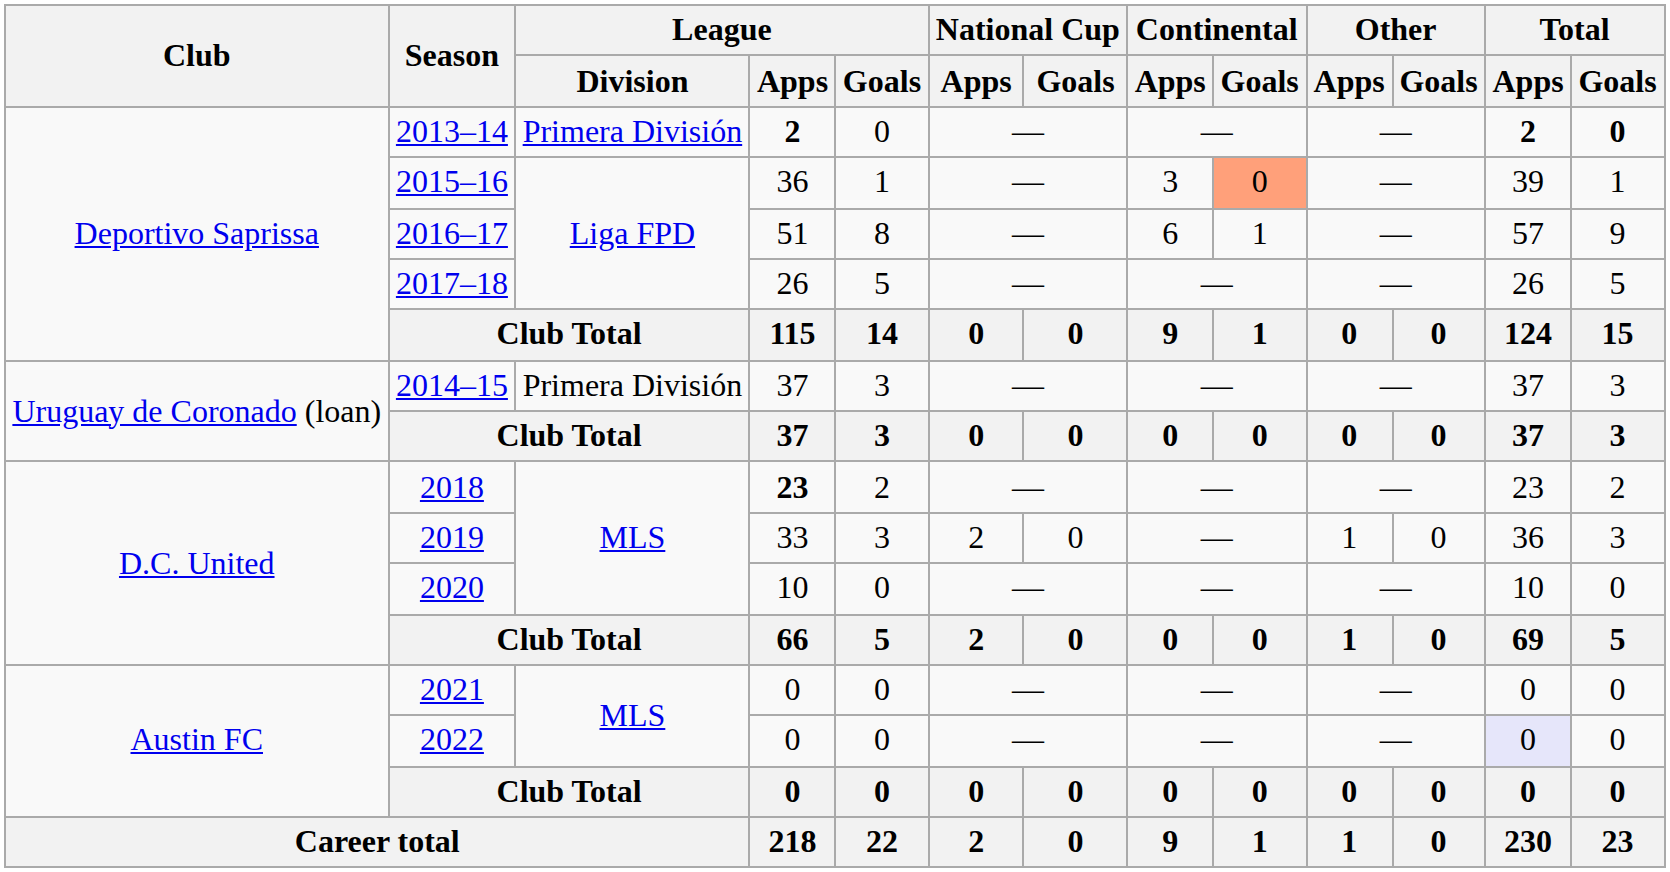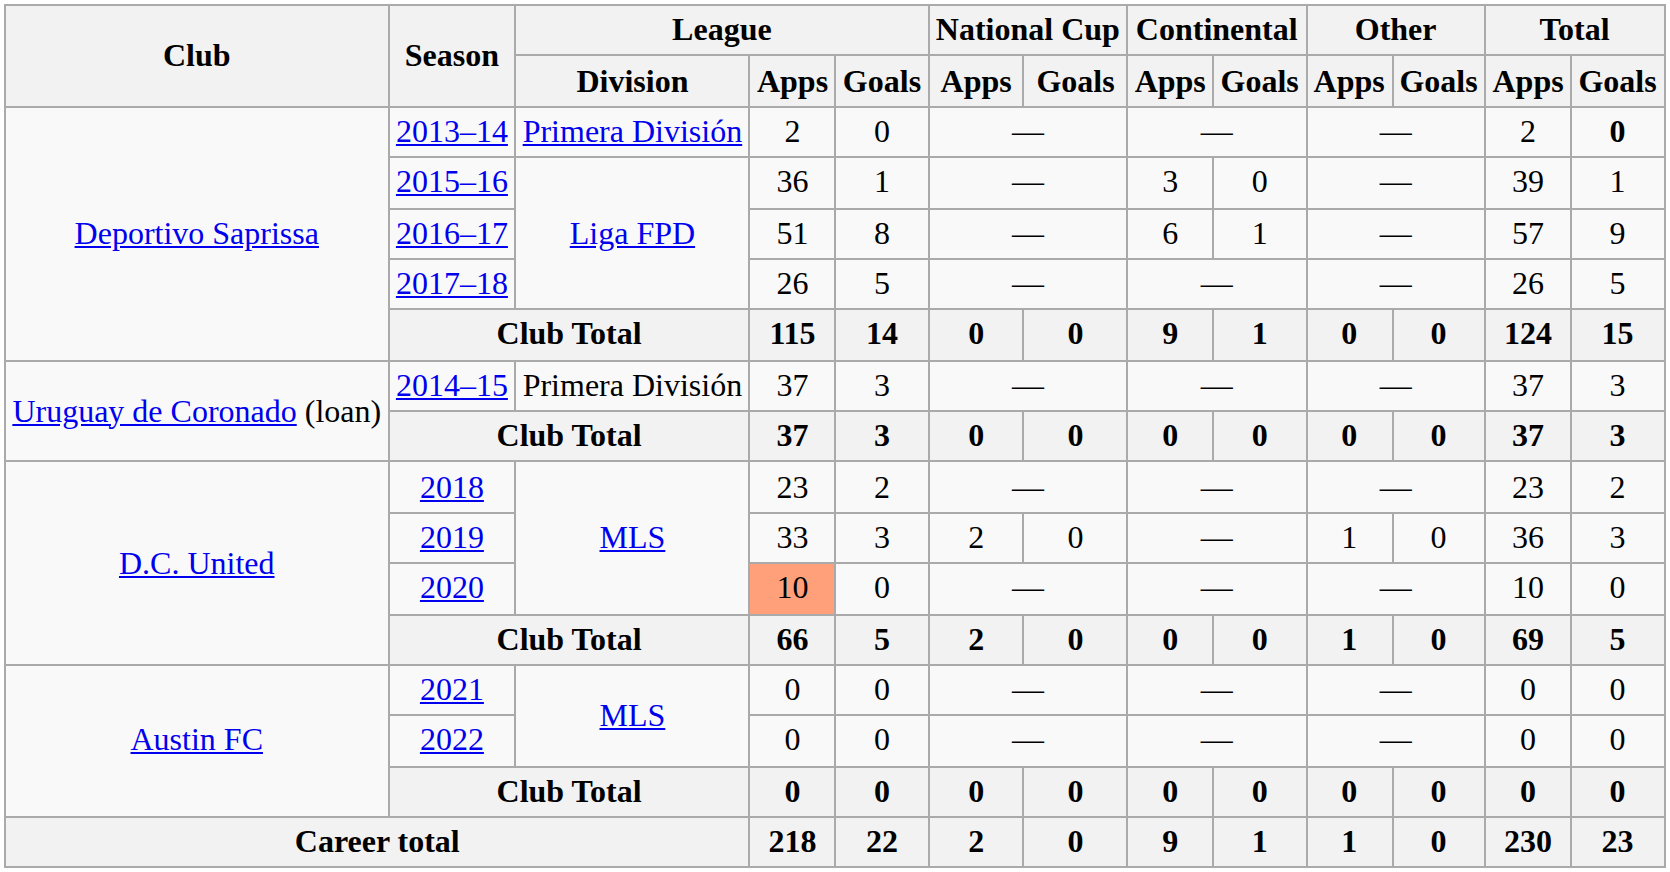(792, 131) bold -> (792, 131) normal
(1528, 131) bold -> (1528, 131) normal
(1260, 182) lightsalmon background -> (1260, 182) no background
(792, 486) bold -> (792, 486) normal
(792, 588) no background -> (792, 588) lightsalmon background
(1528, 740) lavender background -> (1528, 740) no background
